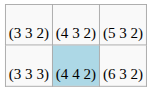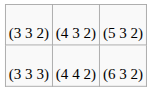(76, 74) lightblue background -> (76, 74) no background
